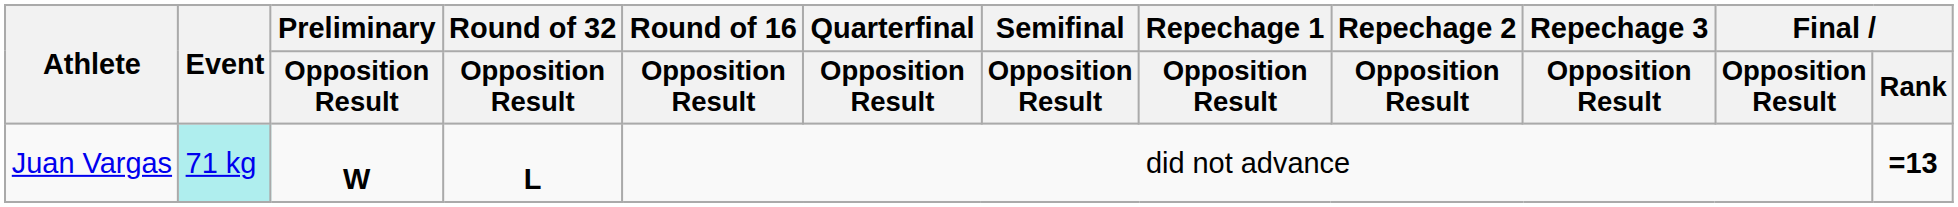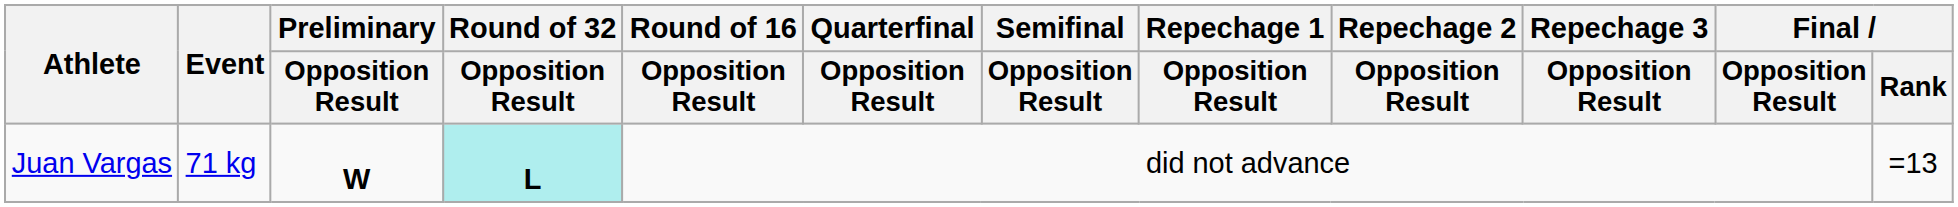(221, 163) paleturquoise background -> (221, 163) no background
(533, 179) no background -> (533, 179) paleturquoise background
(1913, 163) bold -> (1913, 163) normal
